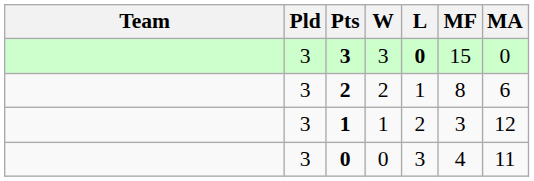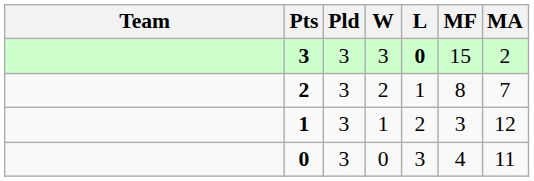columns swapped: (345, 21) <-> (305, 21)
(505, 55) 0 -> (505, 55) 2
(505, 90) 6 -> (505, 90) 7
